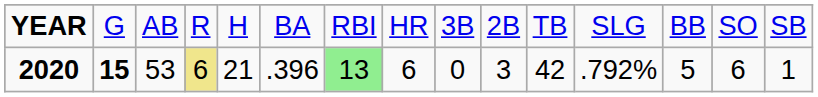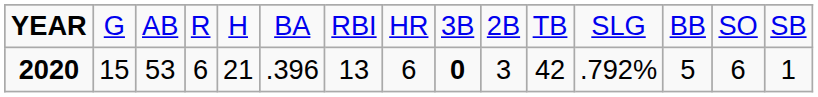(114, 69) bold -> (114, 69) normal
(201, 69) khaki background -> (201, 69) no background
(354, 69) lightgreen background -> (354, 69) no background
(458, 69) normal -> (458, 69) bold
